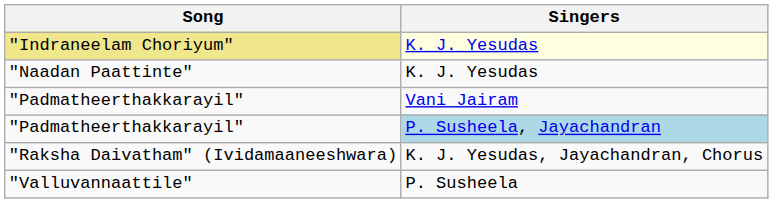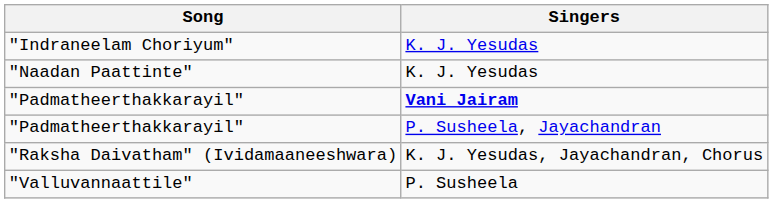(121, 46) khaki background -> (121, 46) no background
(472, 46) lightyellow background -> (472, 46) no background
(462, 101) normal -> (462, 101) bold
(533, 129) lightblue background -> (533, 129) no background
